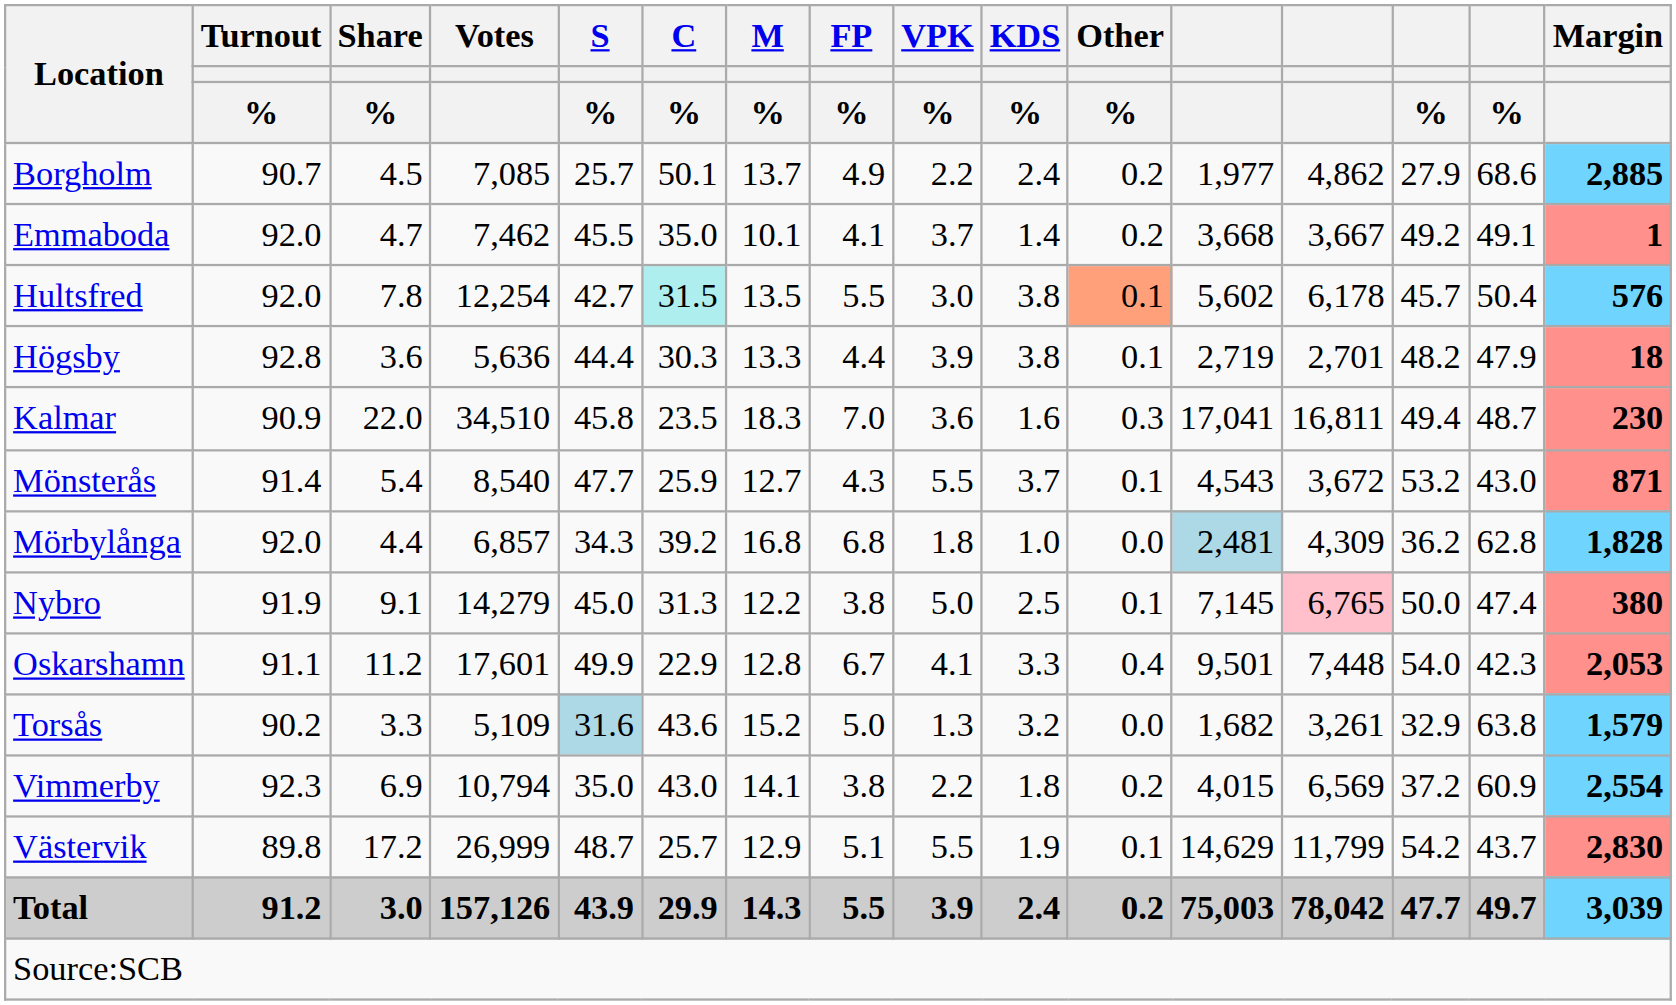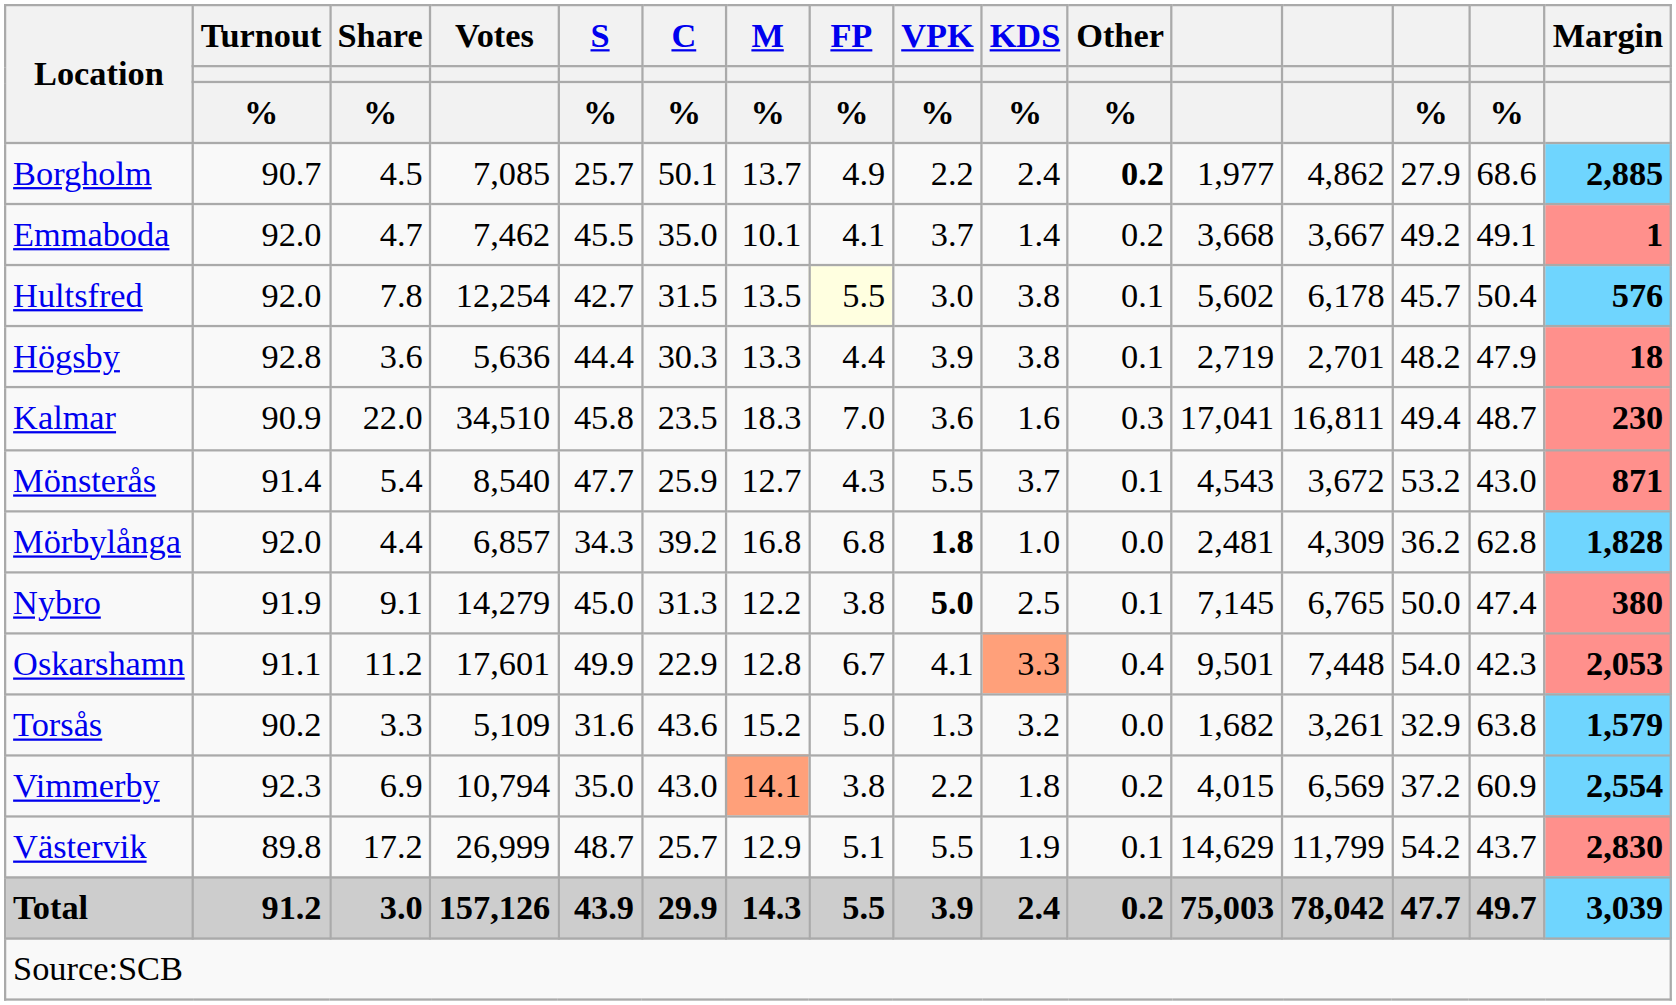(1142, 173) normal -> (1142, 173) bold
(688, 295) paleturquoise background -> (688, 295) no background
(864, 295) no background -> (864, 295) lightyellow background
(1142, 295) lightsalmon background -> (1142, 295) no background
(952, 540) normal -> (952, 540) bold
(1236, 540) lightblue background -> (1236, 540) no background
(952, 601) normal -> (952, 601) bold
(1346, 601) pink background -> (1346, 601) no background
(1039, 662) no background -> (1039, 662) lightsalmon background
(604, 724) lightblue background -> (604, 724) no background
(771, 785) no background -> (771, 785) lightsalmon background
